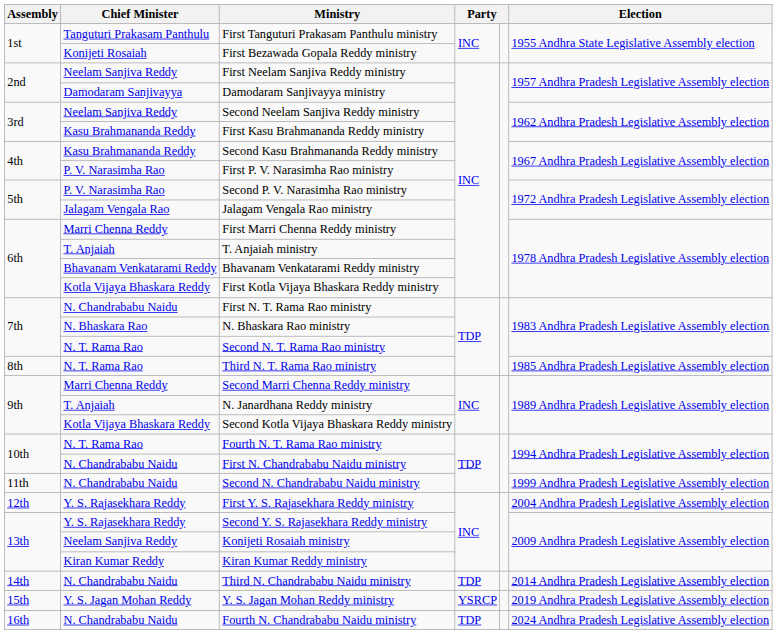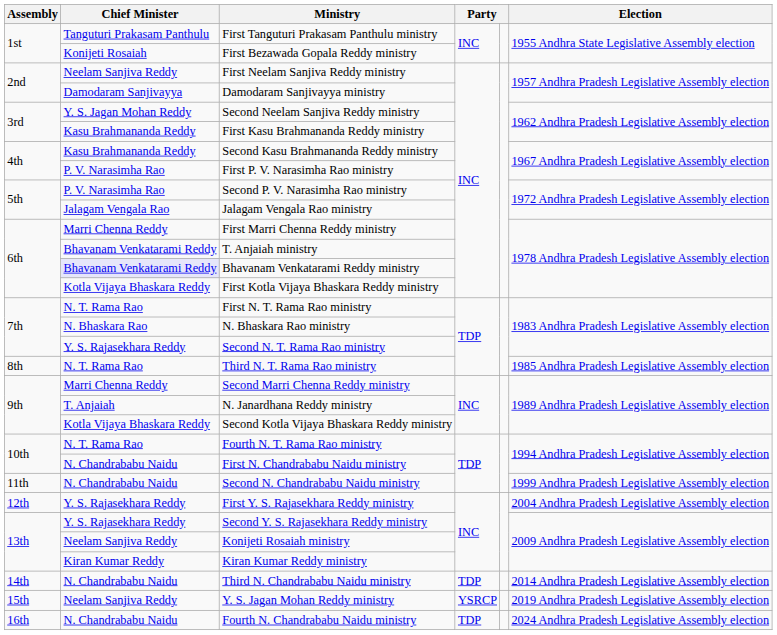(120, 111) Neelam Sanjiva Reddy -> (127, 111) Y. S. Jagan Mohan Reddy
(89, 248) T. Anjaiah -> (140, 248) Bhavanam Venkatarami Reddy
(140, 268) no background -> (140, 268) lavender background
(121, 307) N. Chandrababu Naidu -> (103, 307) N. T. Rama Rao
(103, 346) N. T. Rama Rao -> (125, 346) Y. S. Rajasekhara Reddy
(127, 600) Y. S. Jagan Mohan Reddy -> (120, 600) Neelam Sanjiva Reddy
